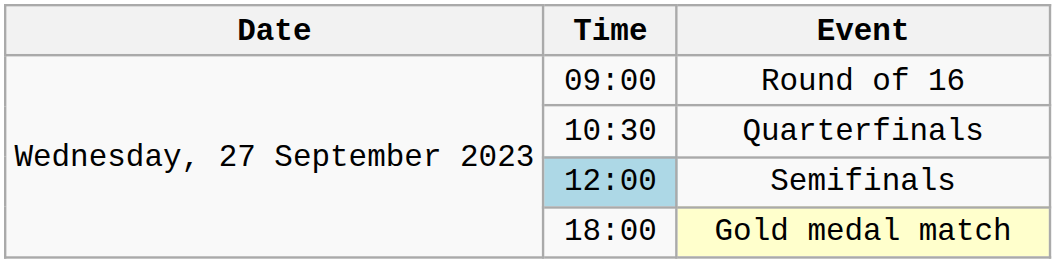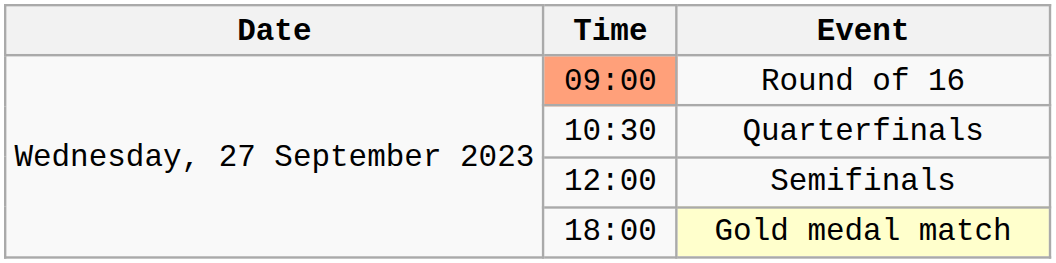(610, 81) no background -> (610, 81) lightsalmon background
(610, 182) lightblue background -> (610, 182) no background
